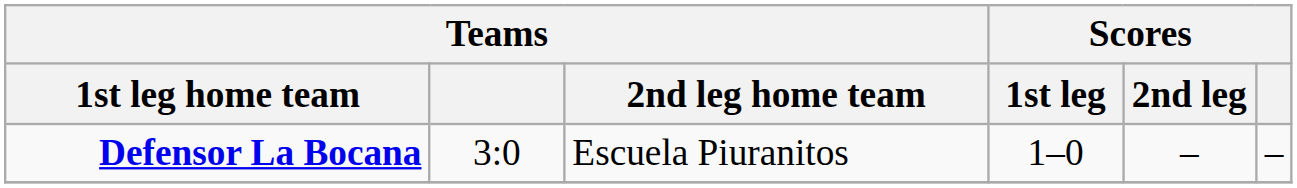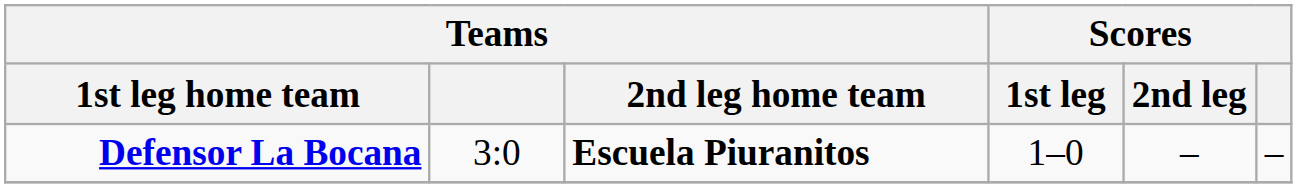(711, 152) normal -> (721, 152) bold
